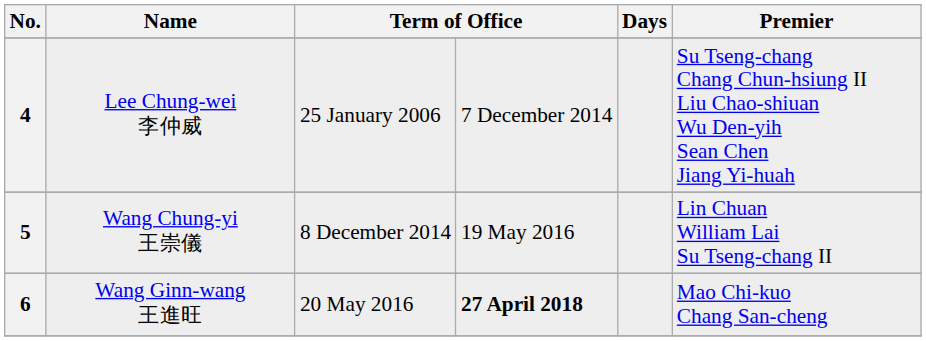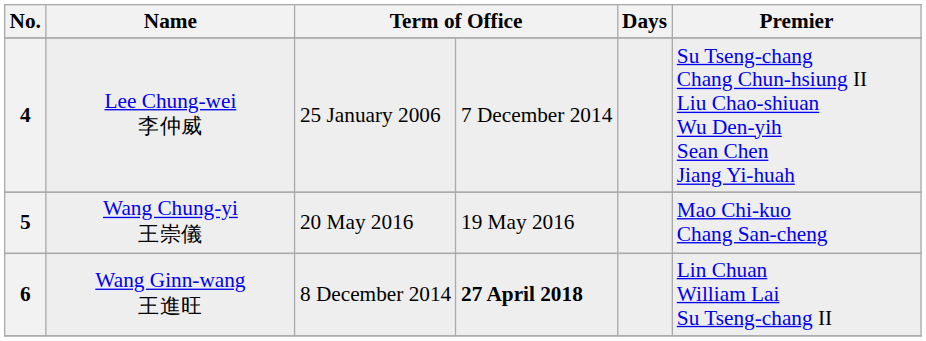(376, 232) 8 December 2014 -> (357, 222) 20 May 2016
(754, 232) Lin Chuan William Lai Su Tseng-chang II -> (752, 222) Mao Chi-kuo Chang San-cheng
(357, 304) 20 May 2016 -> (376, 294) 8 December 2014
(752, 304) Mao Chi-kuo Chang San-cheng -> (754, 294) Lin Chuan William Lai Su Tseng-chang II
